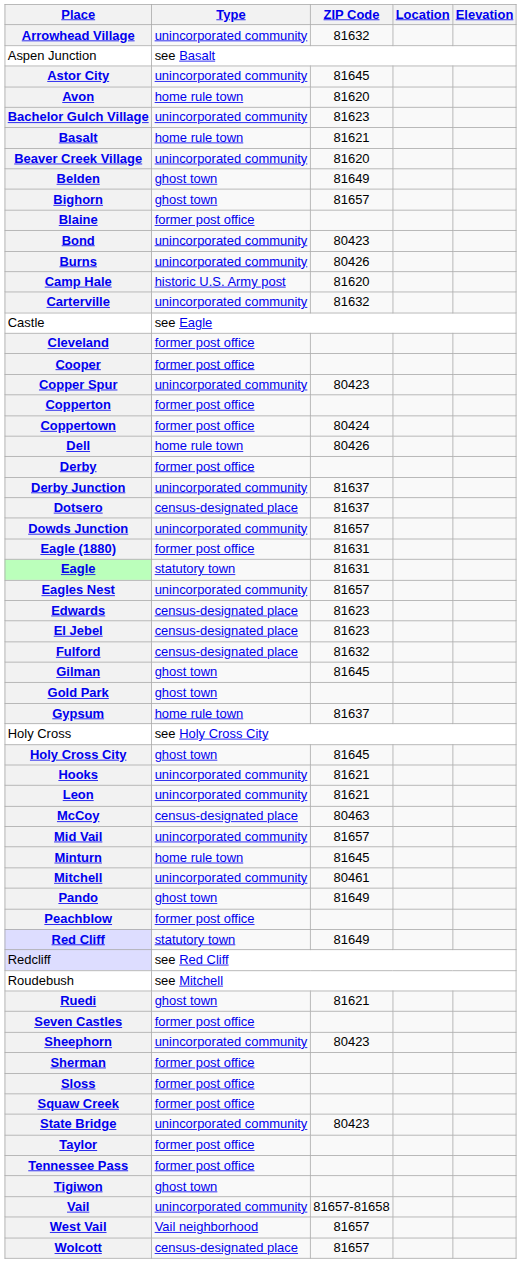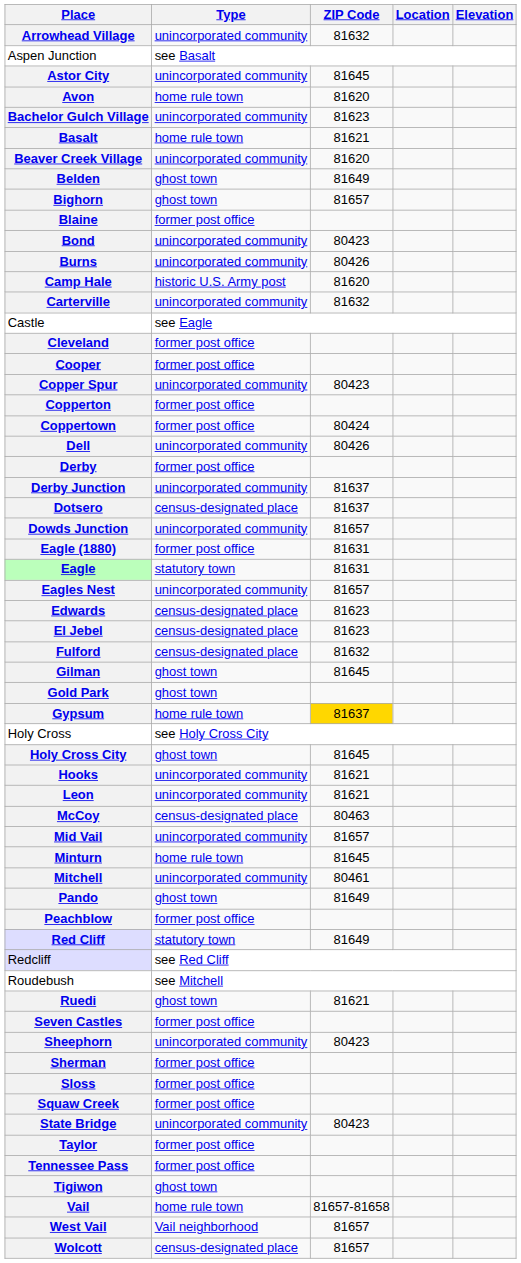(199, 446) home rule town -> (231, 446) unincorporated community
(352, 713) no background -> (352, 713) gold background
(231, 1206) unincorporated community -> (199, 1206) home rule town
